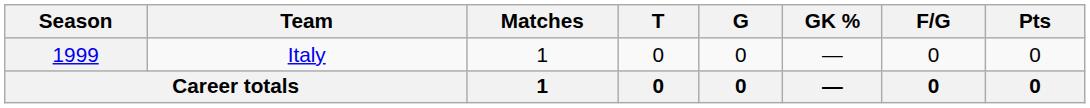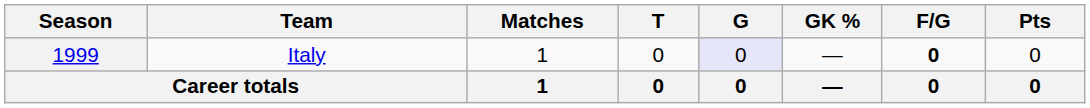(741, 54) no background -> (741, 54) lavender background
(933, 54) normal -> (933, 54) bold
